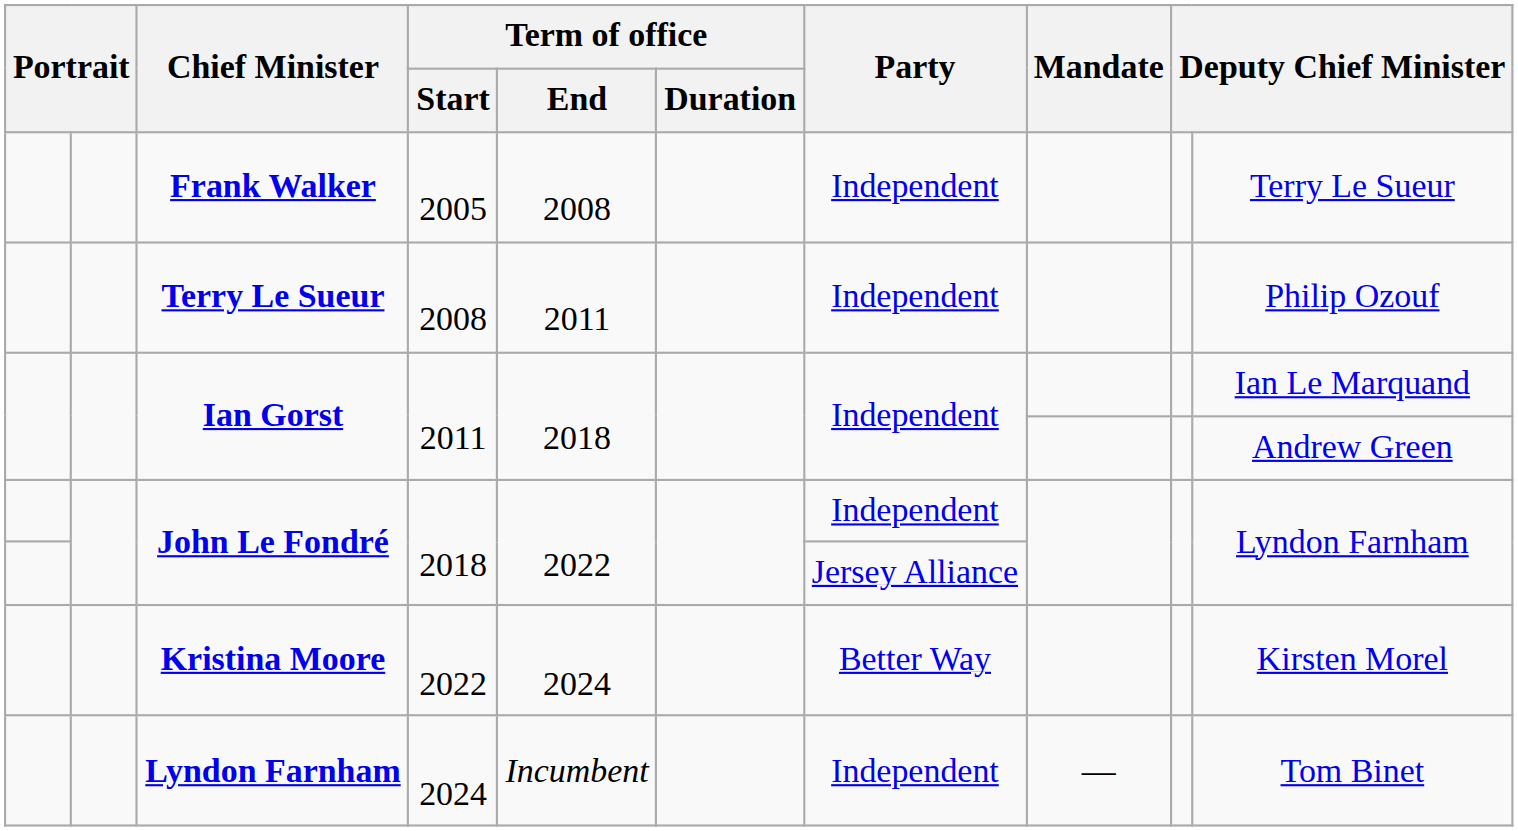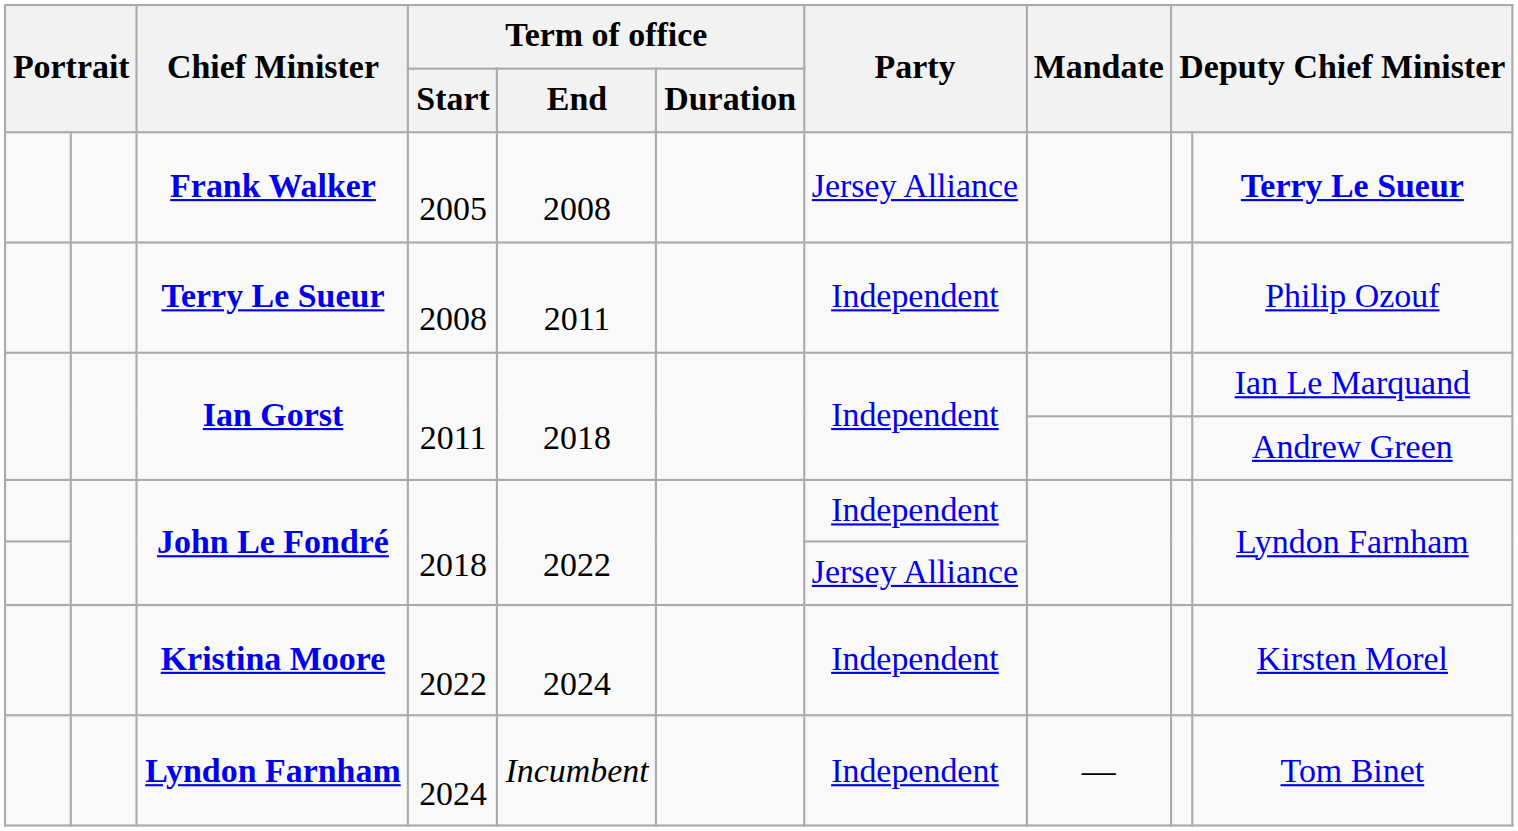(915, 185) Independent -> (915, 185) Jersey Alliance
(1352, 185) normal -> (1352, 185) bold
(915, 659) Better Way -> (915, 659) Independent
